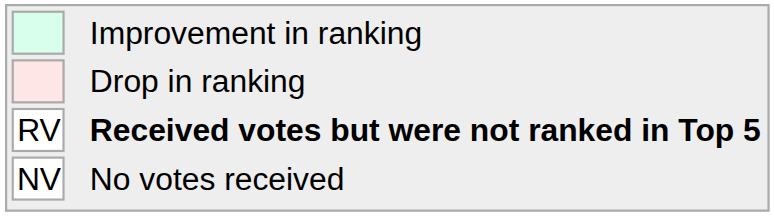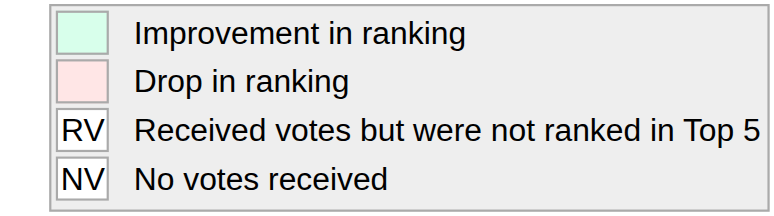(425, 130) bold -> (447, 130) normal
